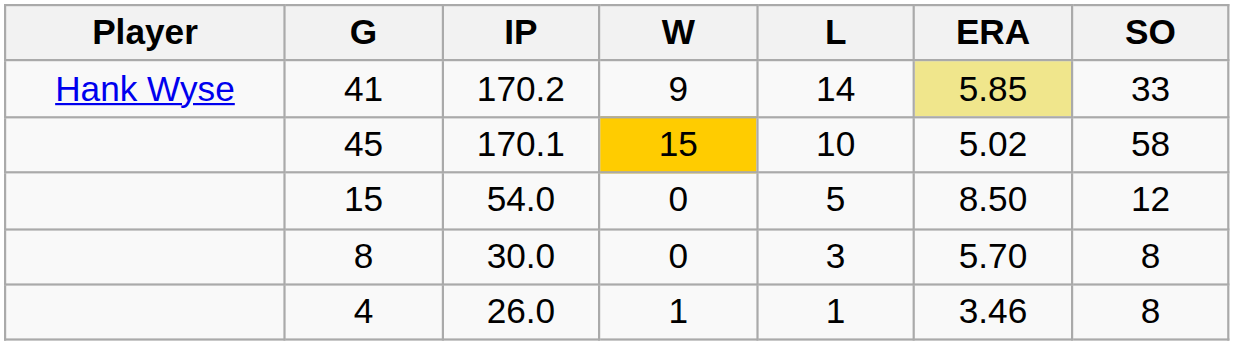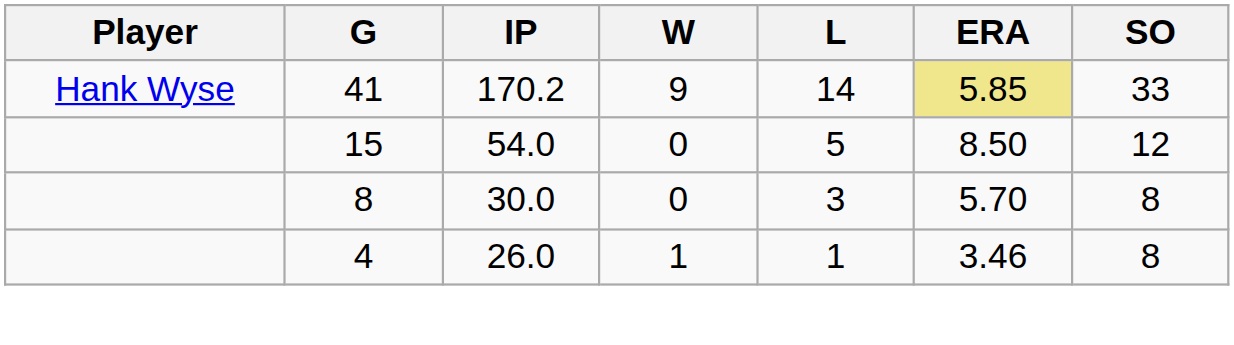- row: (364, 144)
